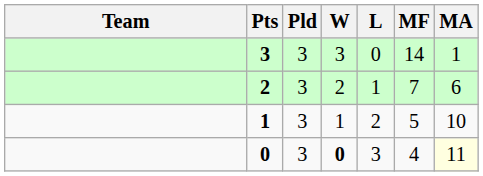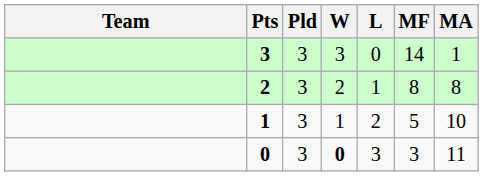(414, 88) 7 -> (414, 88) 8
(456, 88) 6 -> (456, 88) 8
(414, 154) 4 -> (414, 154) 3
(456, 154) lightyellow background -> (456, 154) no background
